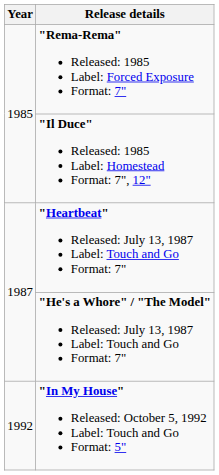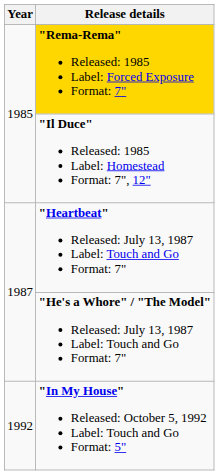(125, 63) no background -> (125, 63) gold background
